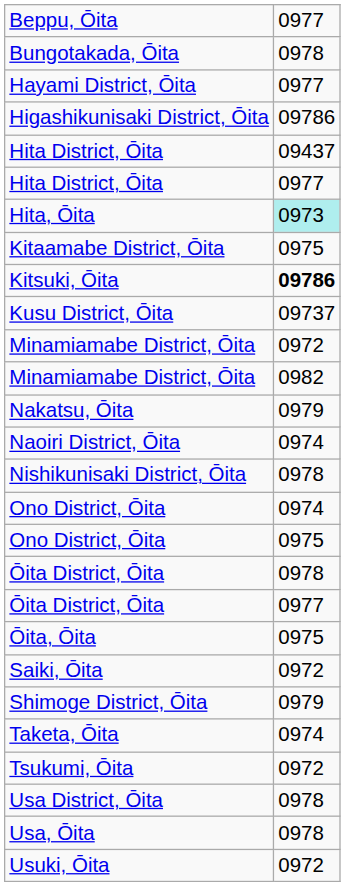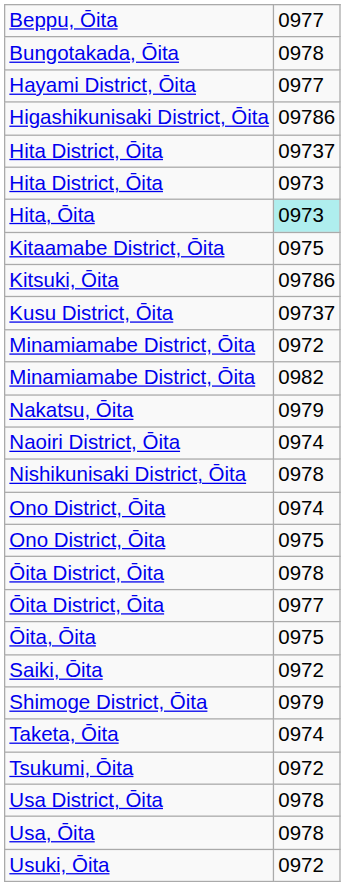(307, 150) 09437 -> (307, 150) 09737
(301, 183) 0977 -> (301, 183) 0973
(307, 280) bold -> (307, 280) normal
